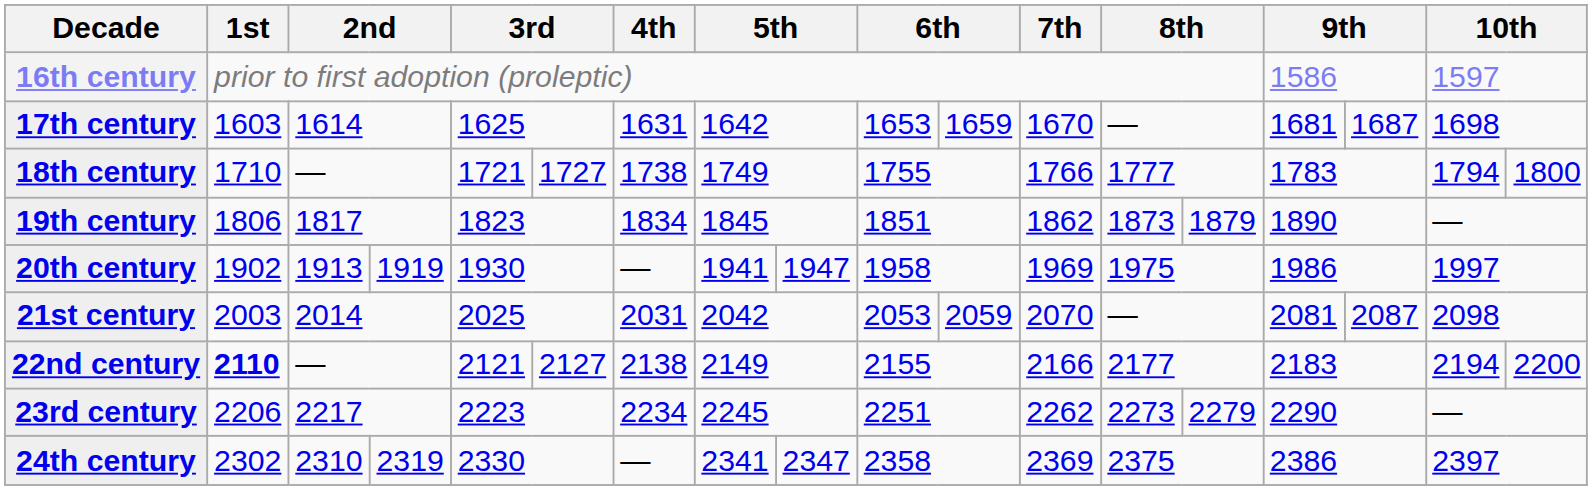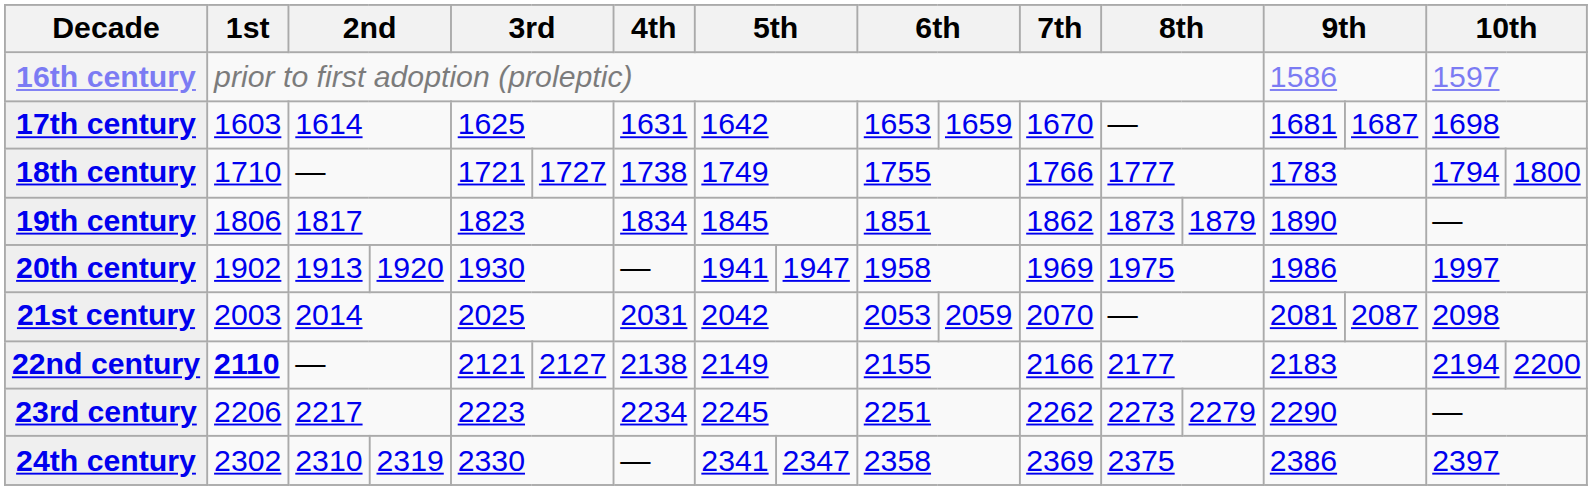(410, 268) 1919 -> (410, 268) 1920
